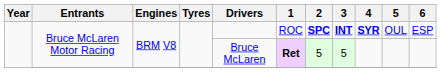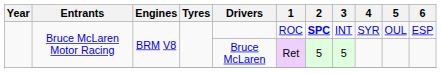(344, 30) bold -> (344, 30) normal
(369, 30) bold -> (369, 30) normal
(291, 53) bold -> (291, 53) normal
